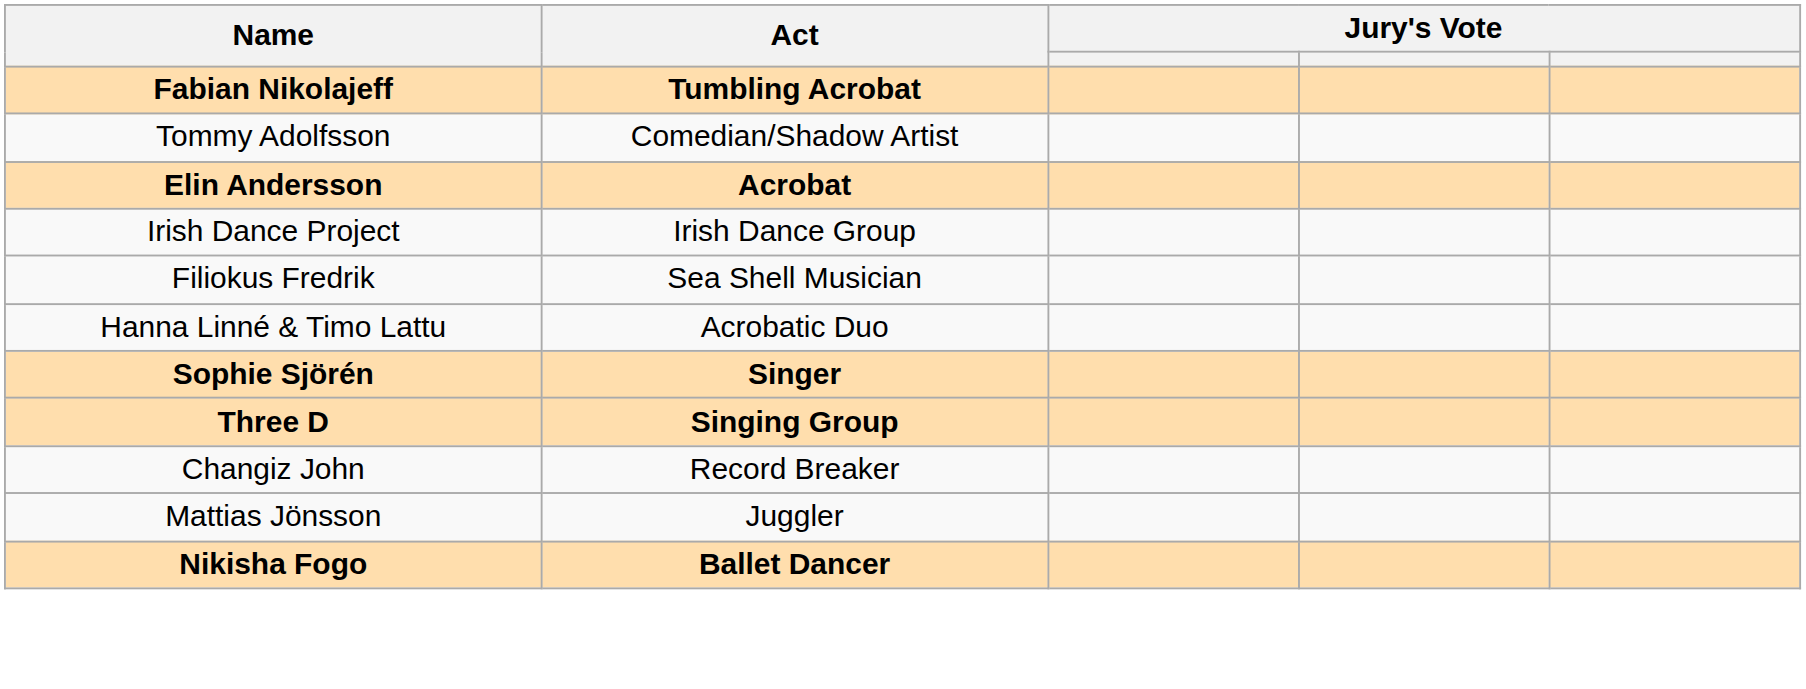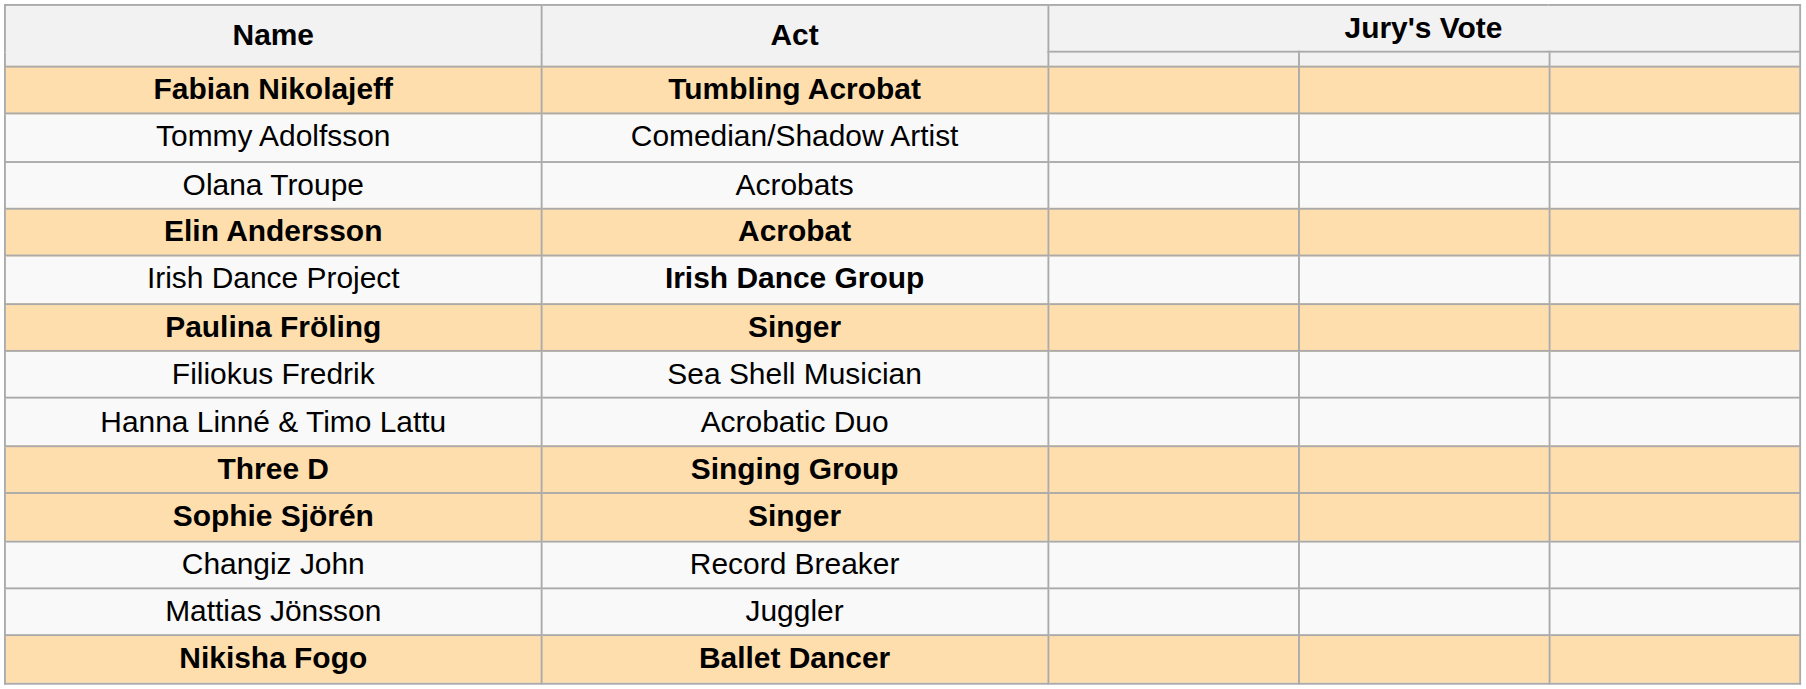+ row: (273, 184)
(795, 231) normal -> (795, 279) bold
+ row: (273, 326)
rows swapped: (273, 374) <-> (273, 421)
